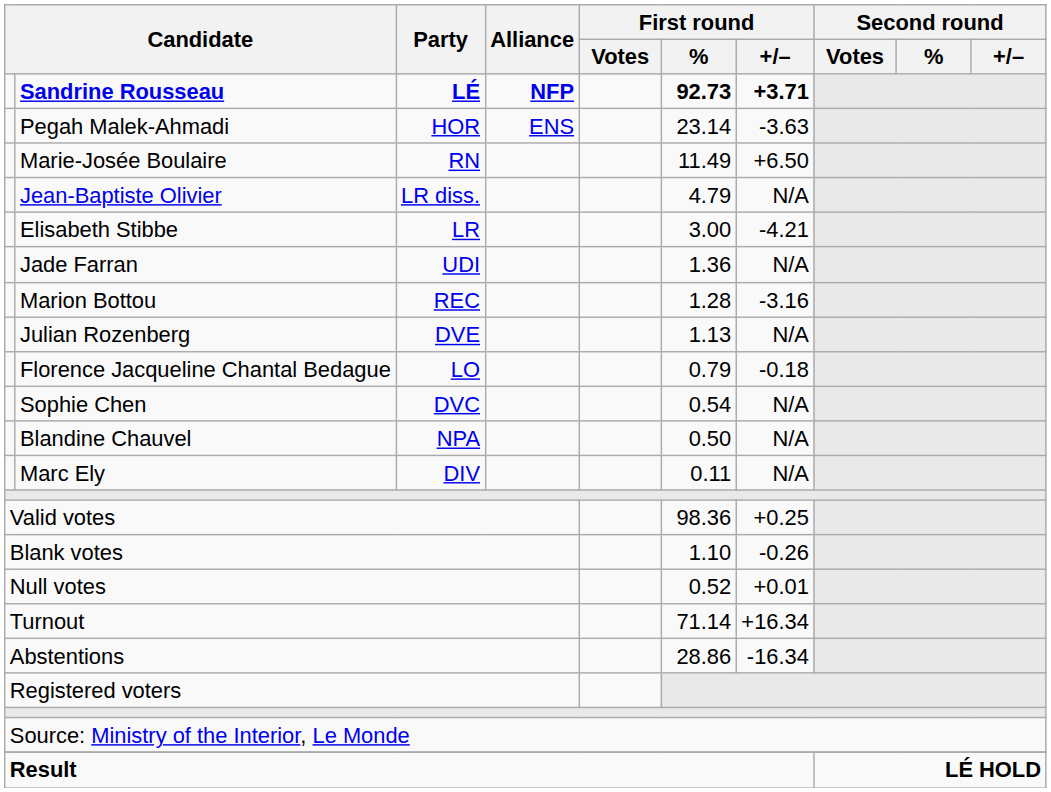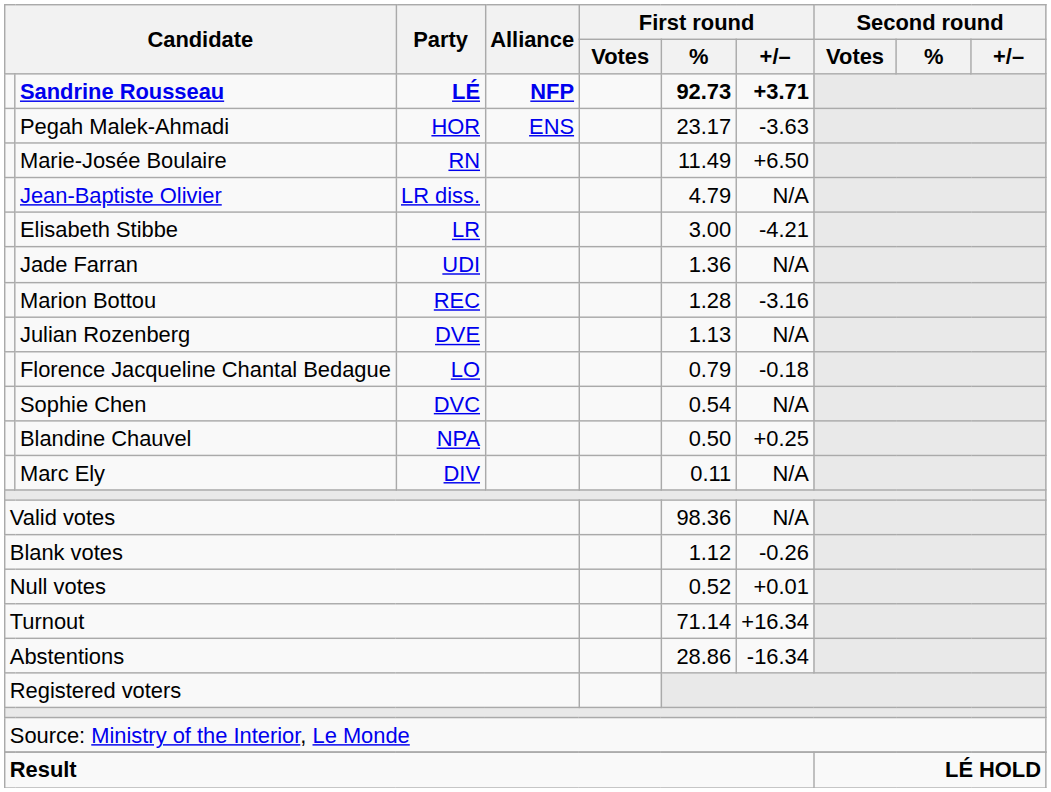(704, 126) 23.14 -> (704, 126) 23.17
(791, 438) N/A -> (781, 438) +0.25
(781, 518) +0.25 -> (791, 518) N/A
(710, 552) 1.10 -> (710, 552) 1.12
